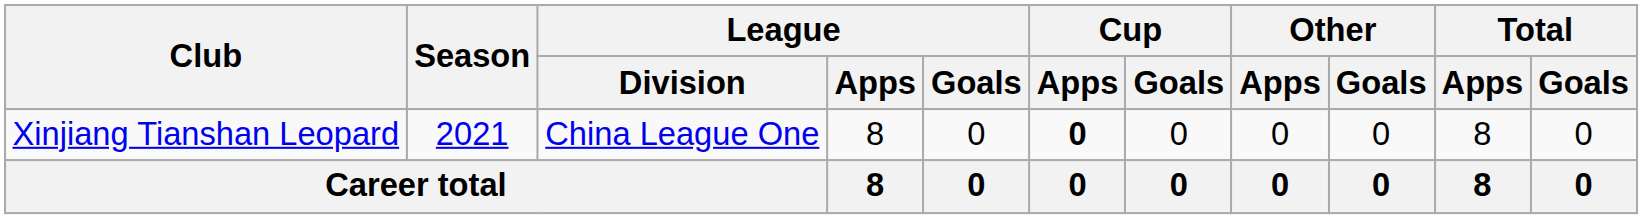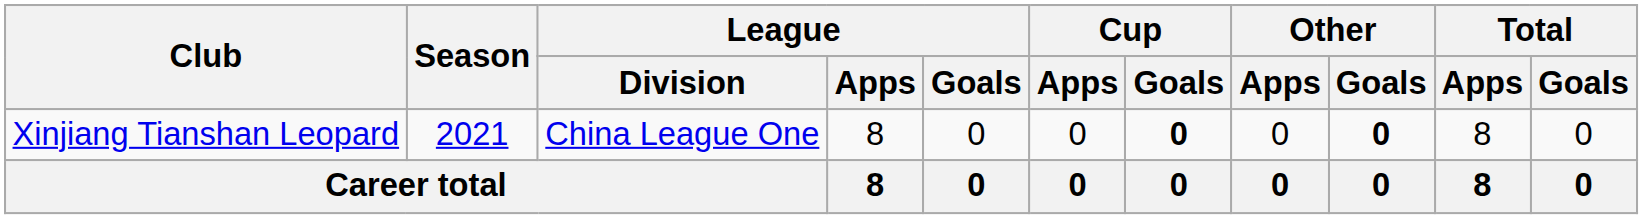(1078, 133) bold -> (1078, 133) normal
(1179, 133) normal -> (1179, 133) bold
(1381, 133) normal -> (1381, 133) bold
